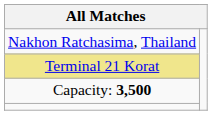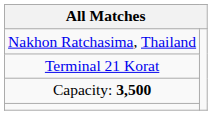(102, 66) khaki background -> (102, 66) no background
